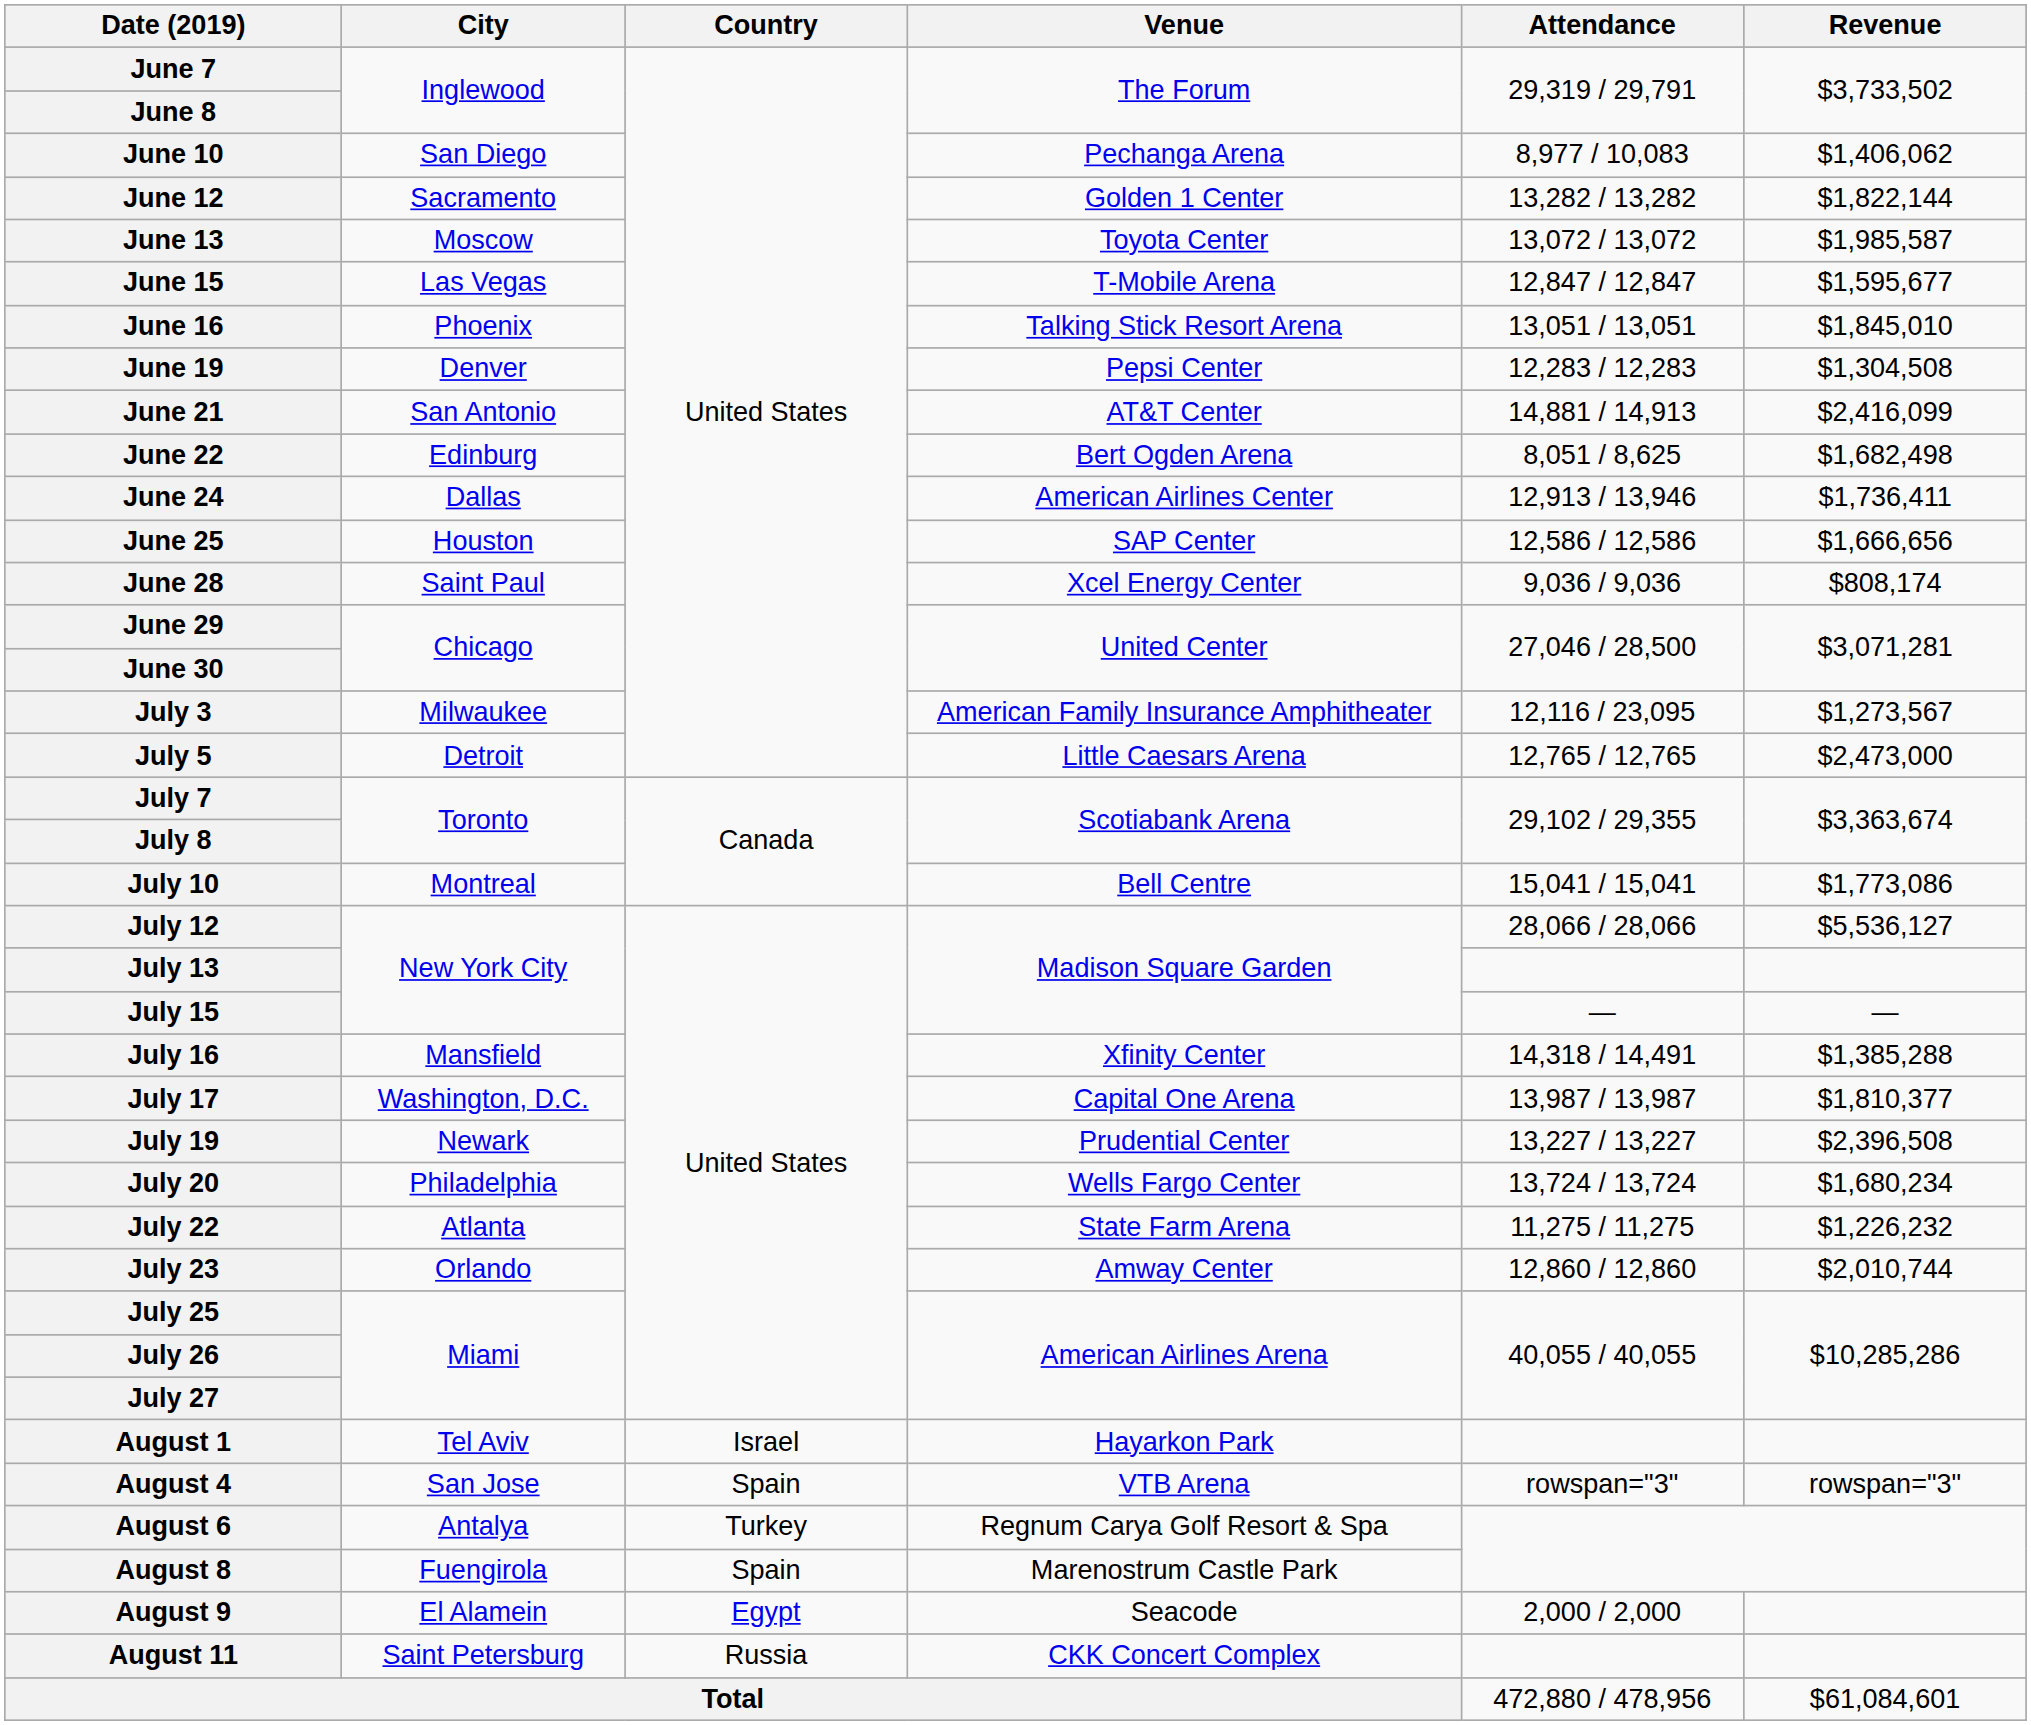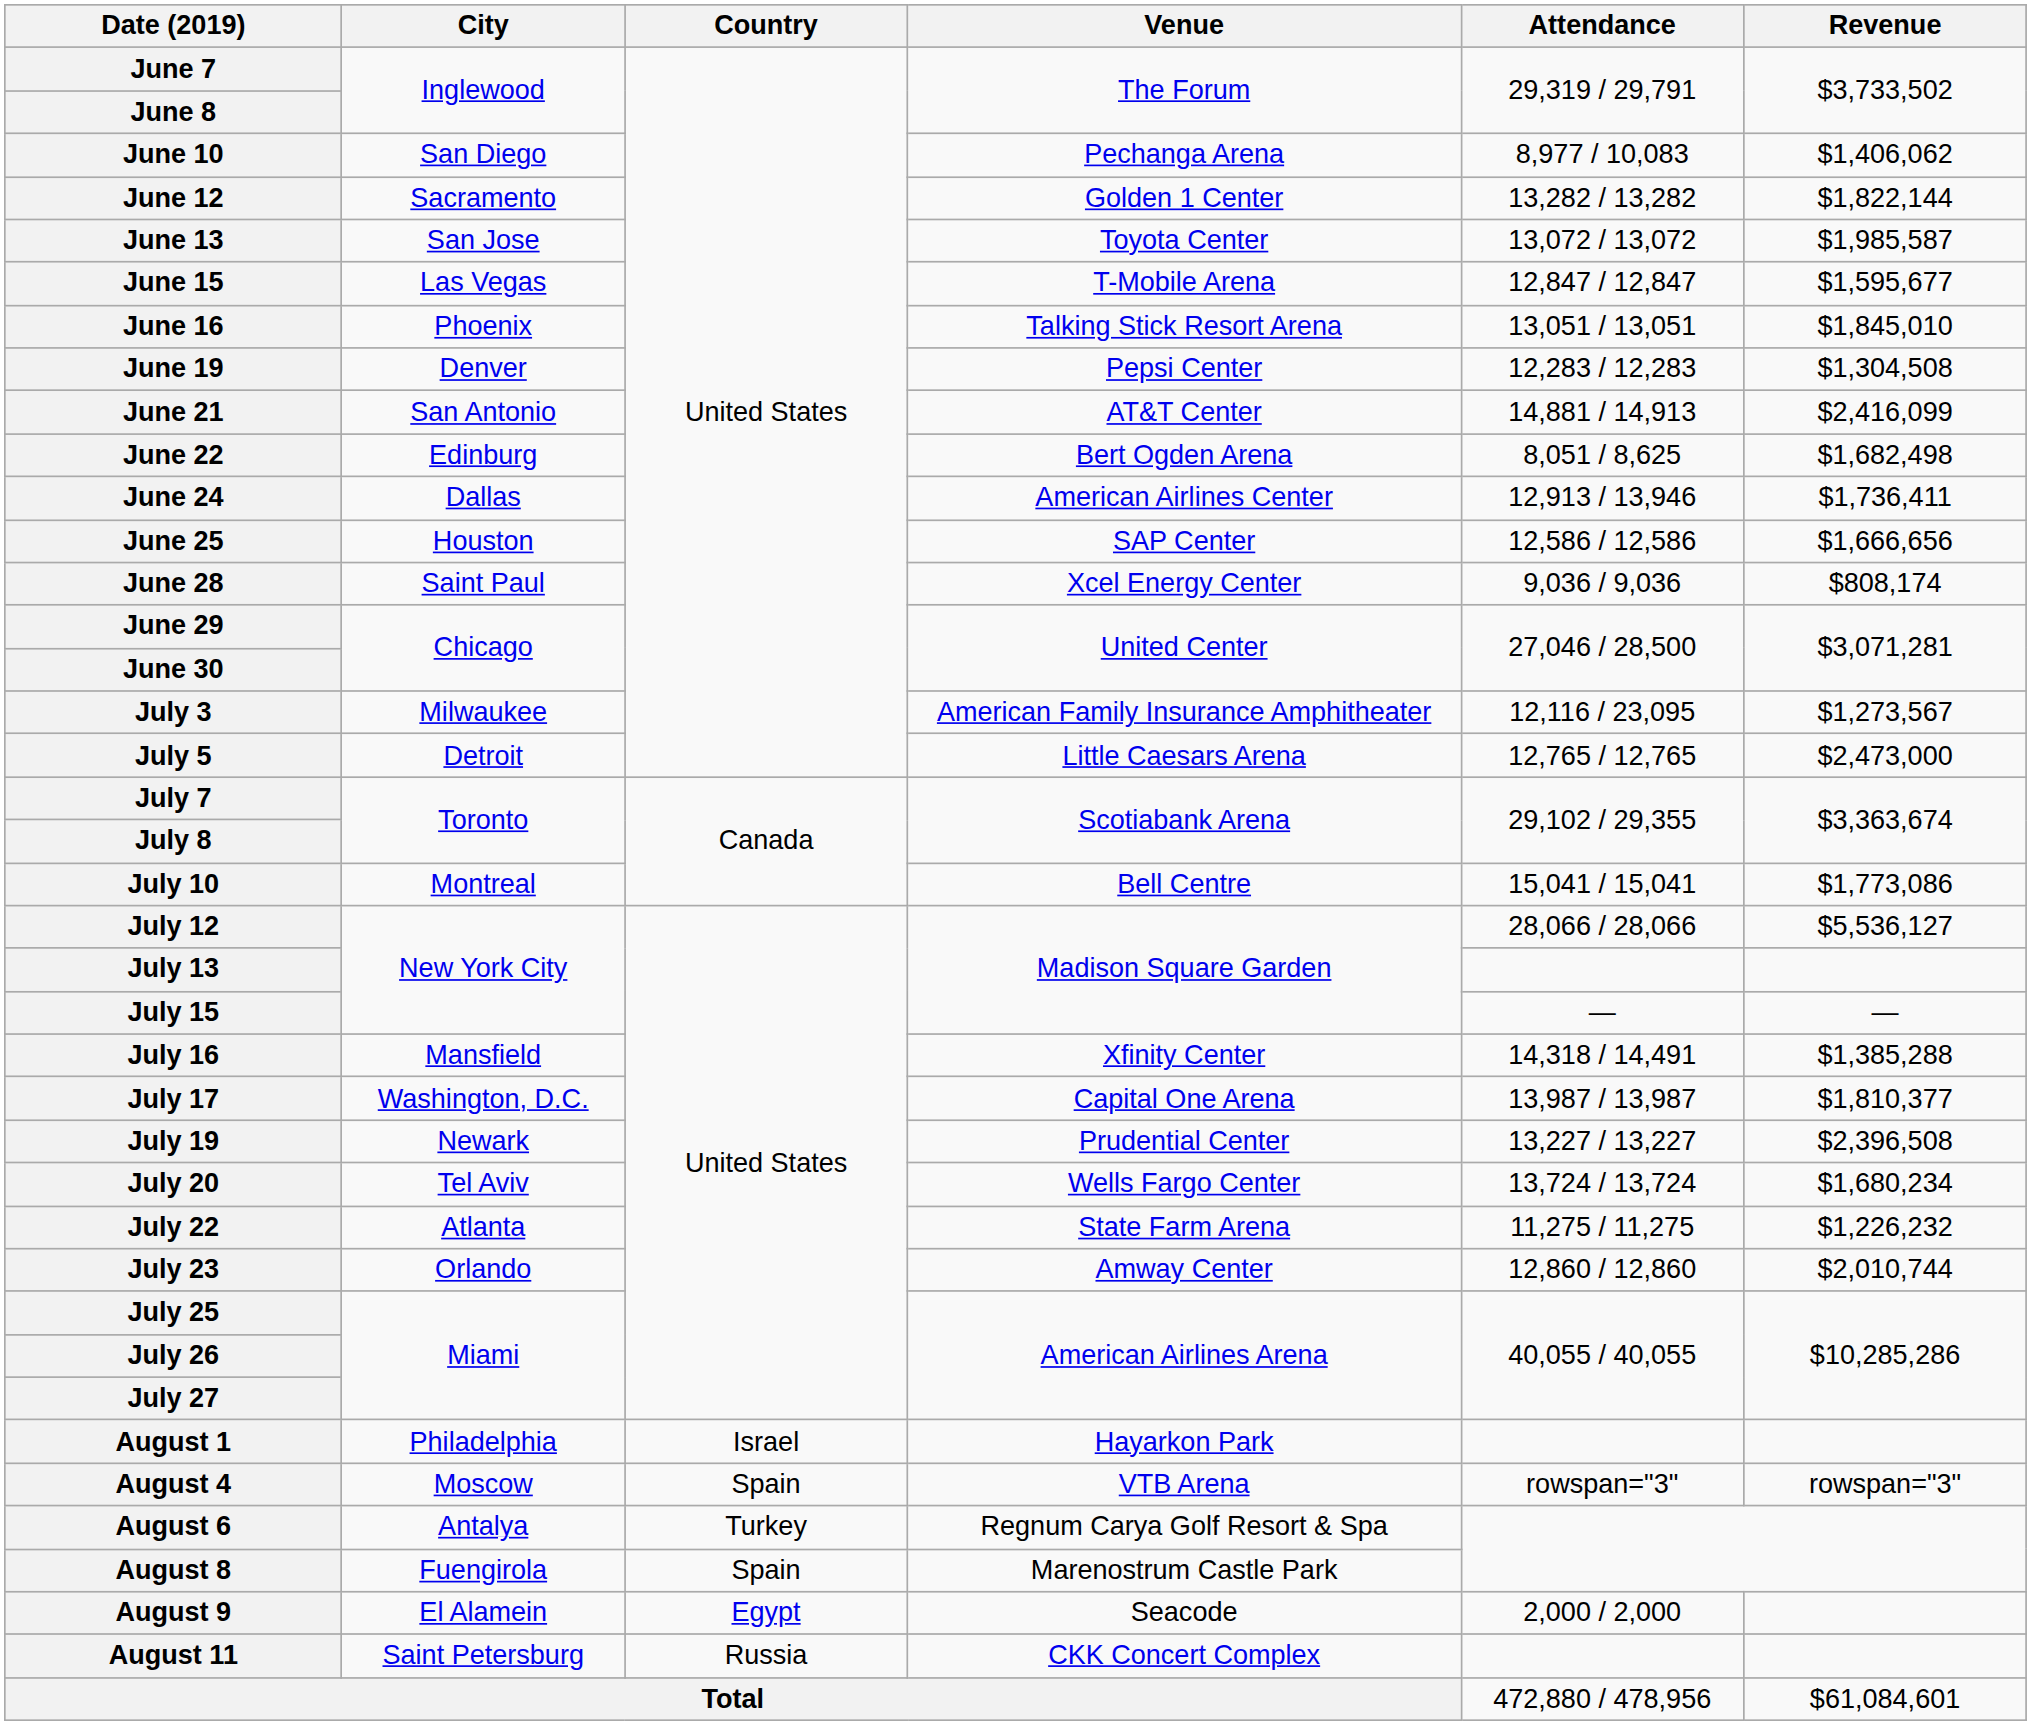(483, 240) Moscow -> (483, 240) San Jose
(483, 1183) Philadelphia -> (483, 1183) Tel Aviv
(483, 1441) Tel Aviv -> (483, 1441) Philadelphia
(483, 1483) San Jose -> (483, 1483) Moscow
